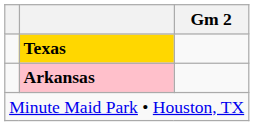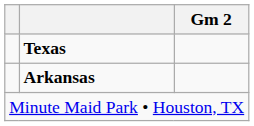(45, 48) gold background -> (45, 48) no background
(59, 77) pink background -> (59, 77) no background
